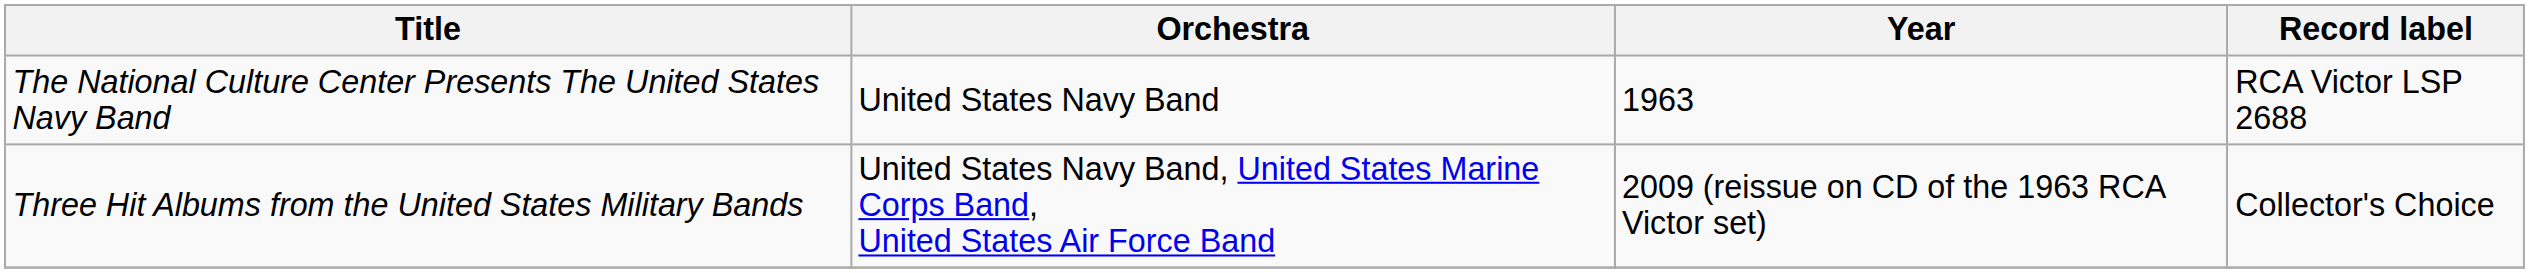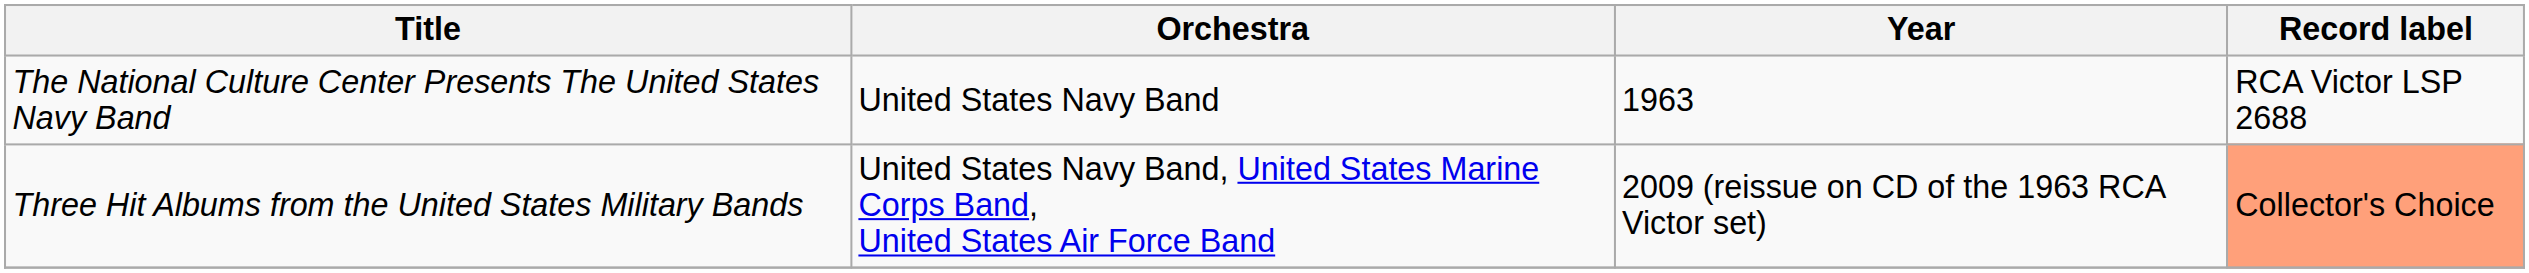(2365, 205) no background -> (2365, 205) lightsalmon background
